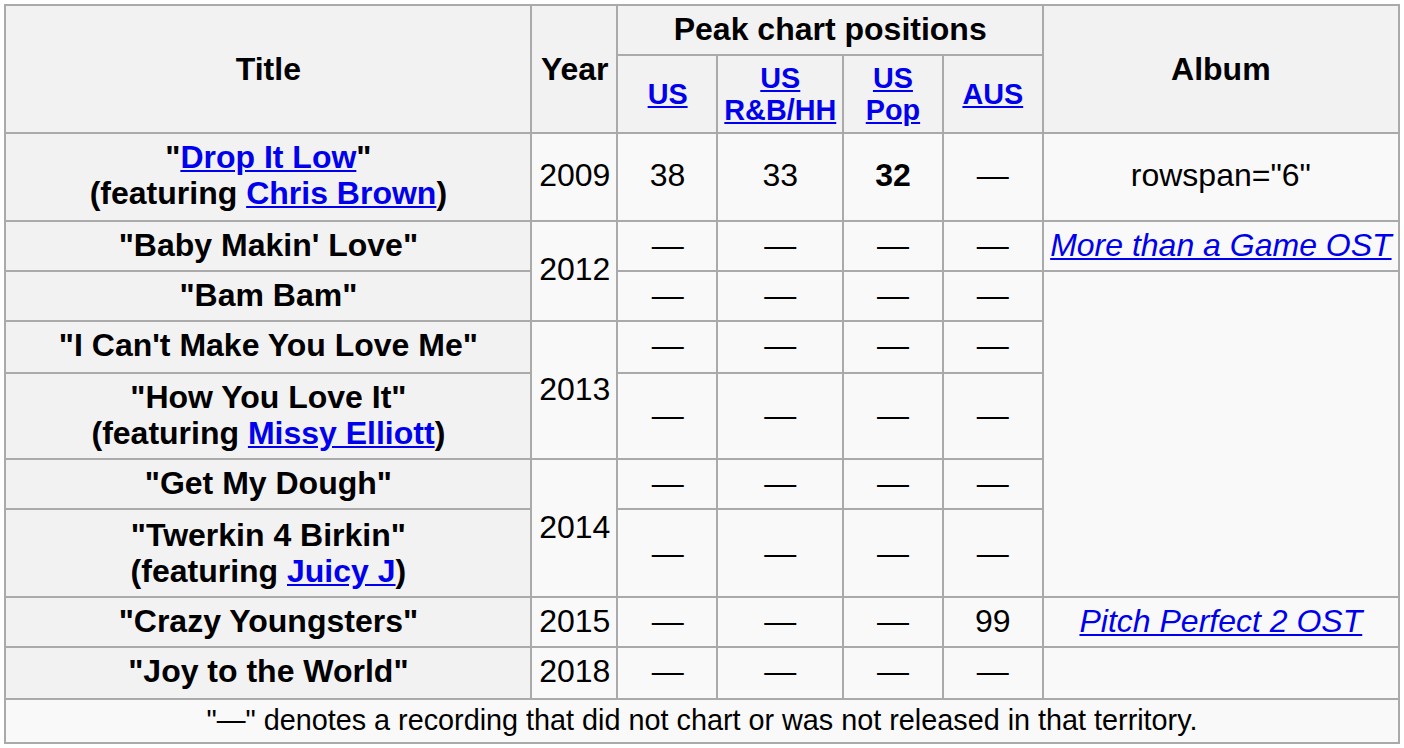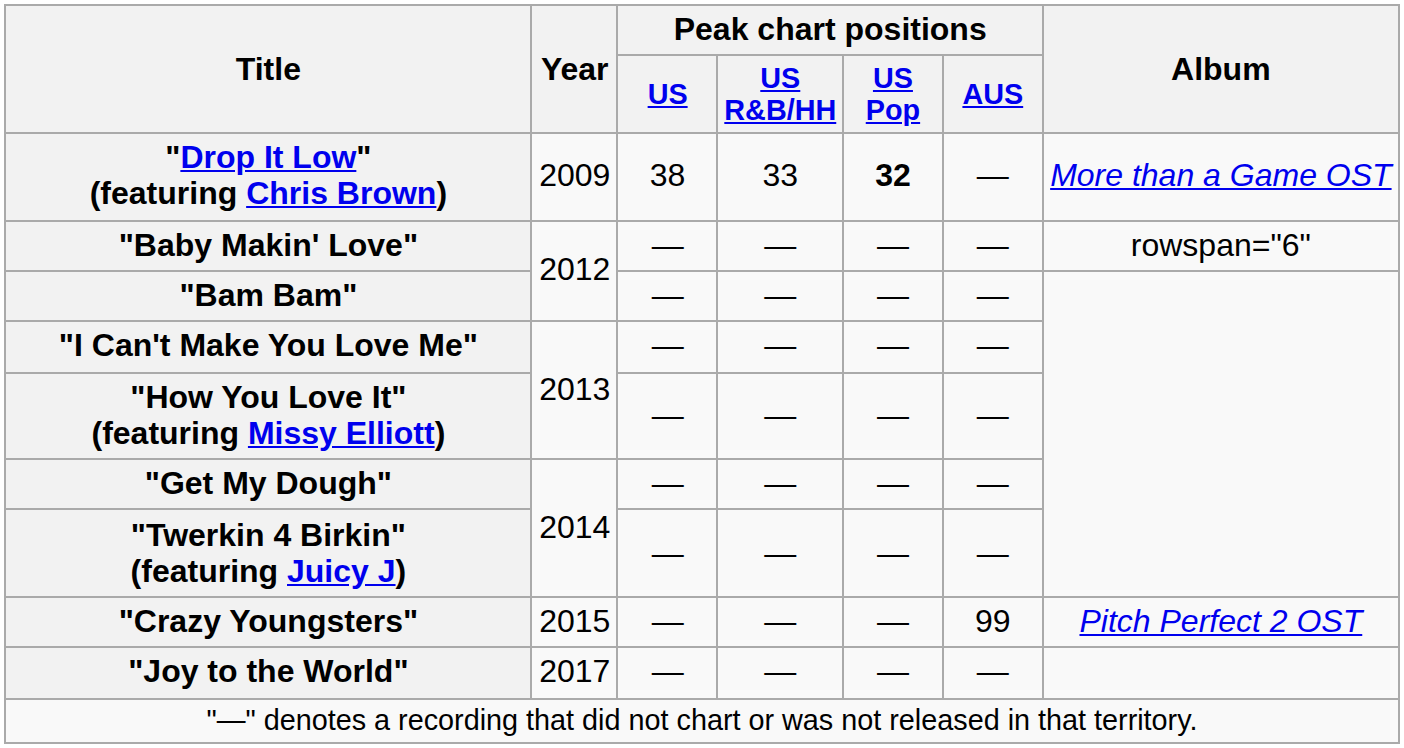(1221, 176) rowspan="6" -> (1221, 176) More than a Game OST
(1221, 244) More than a Game OST -> (1221, 244) rowspan="6"
(575, 672) 2018 -> (575, 672) 2017
